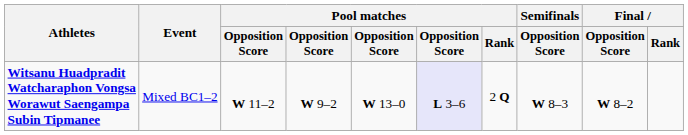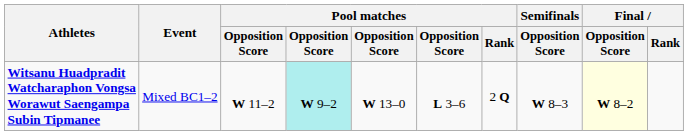(319, 104) no background -> (319, 104) paleturquoise background
(449, 104) lavender background -> (449, 104) no background
(615, 104) no background -> (615, 104) lightyellow background
